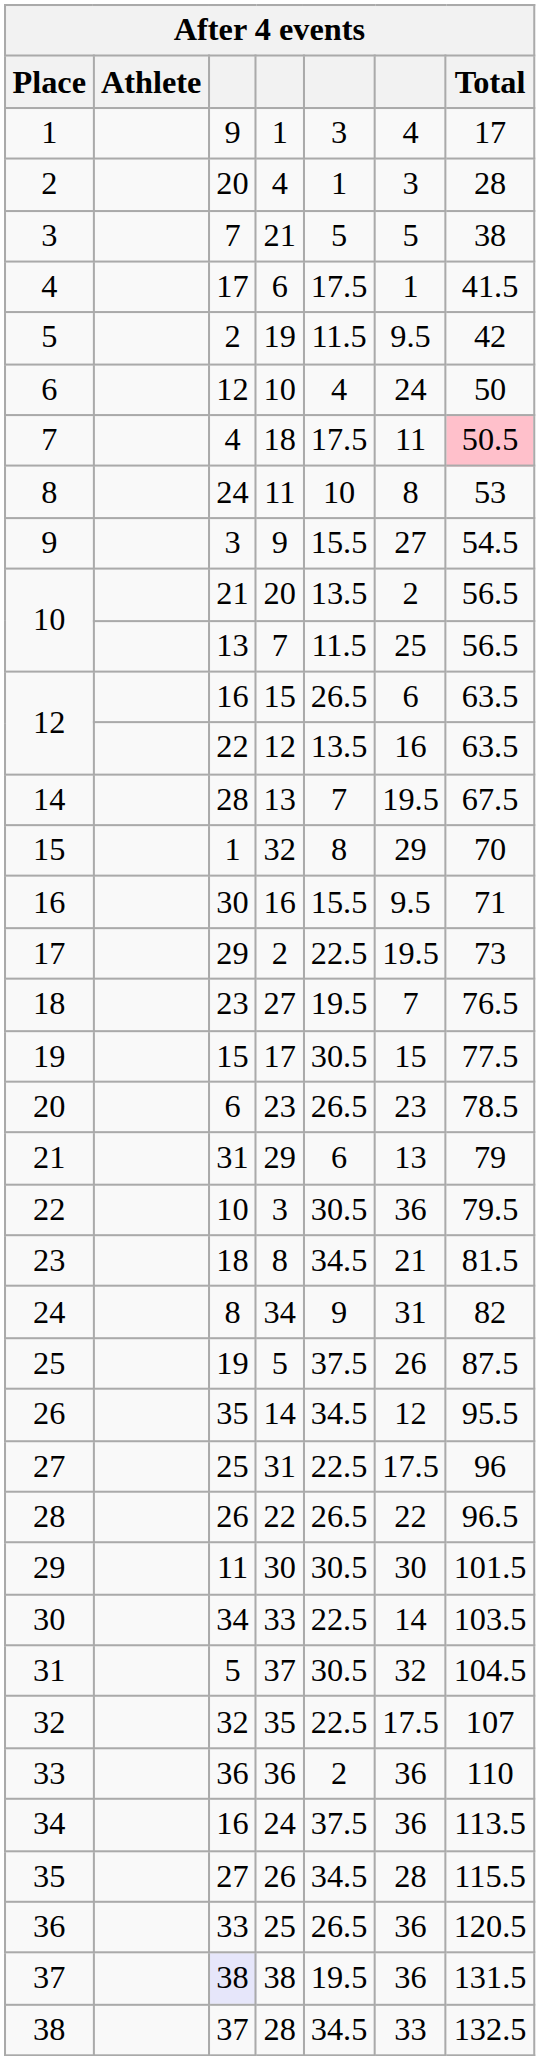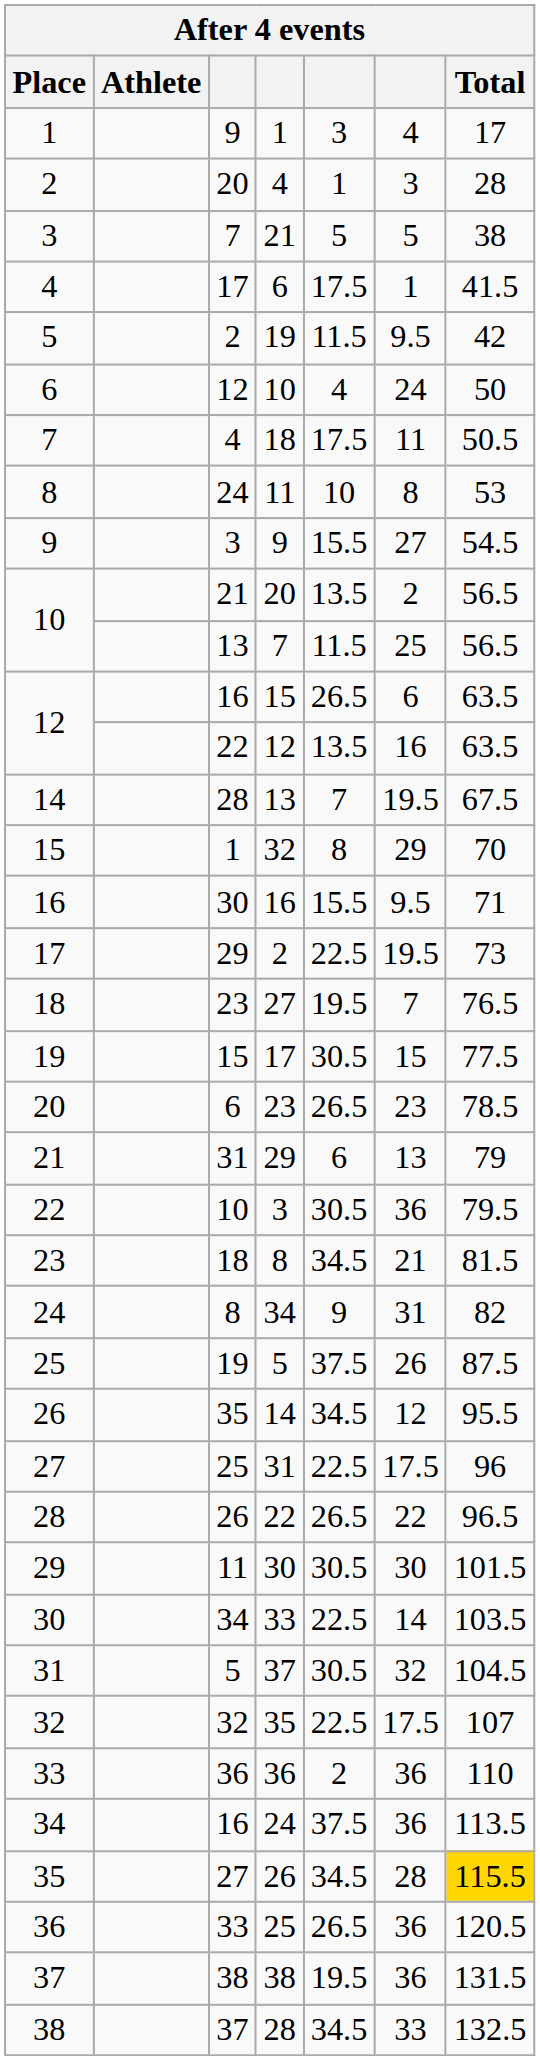(490, 440) pink background -> (490, 440) no background
(490, 1875) no background -> (490, 1875) gold background
(233, 1977) lavender background -> (233, 1977) no background
